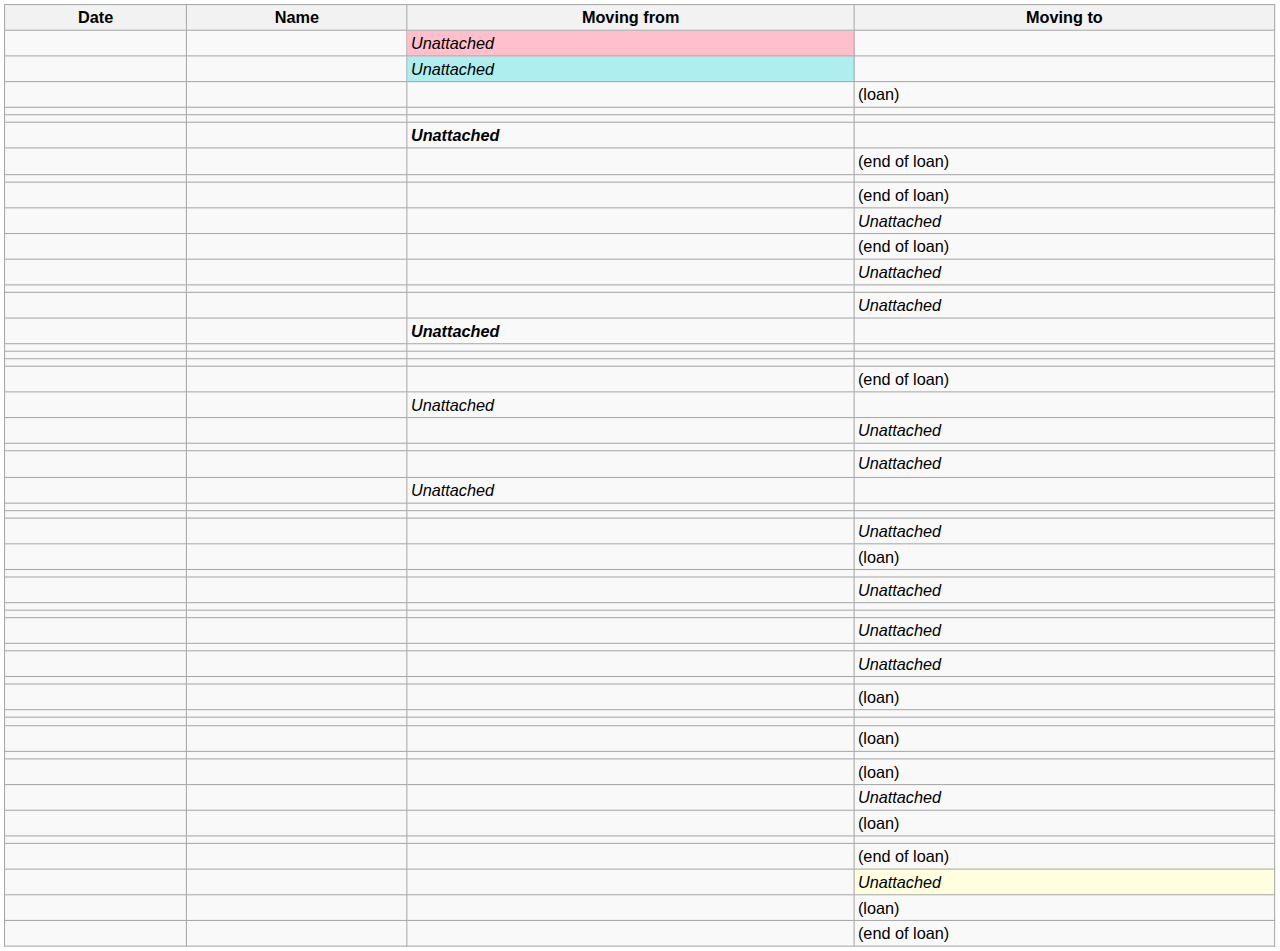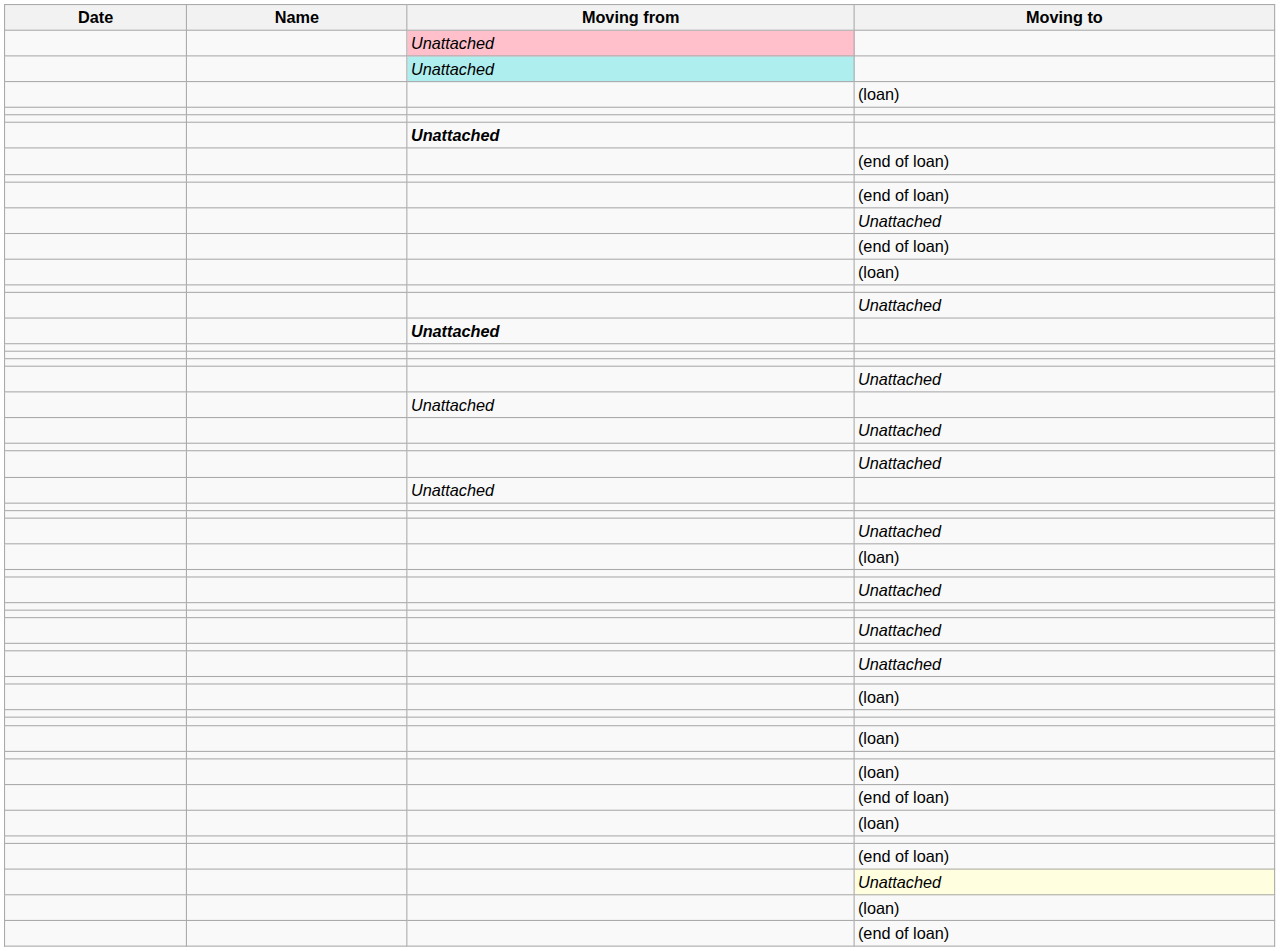(900, 272) Unattached -> (879, 272) (loan)
(904, 379) (end of loan) -> (900, 379) Unattached
(900, 797) Unattached -> (904, 797) (end of loan)
